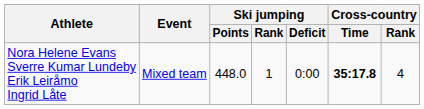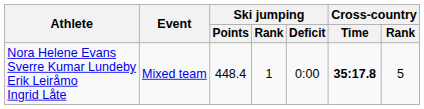(231, 74) 448.0 -> (231, 74) 448.4
(401, 74) 4 -> (401, 74) 5
